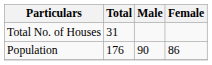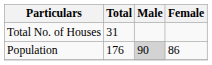(143, 50) no background -> (143, 50) lightgrey background
